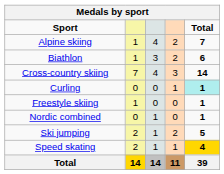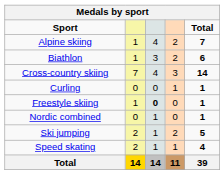(202, 87) paleturquoise background -> (202, 87) no background
(155, 102) normal -> (155, 102) bold
(202, 147) gold background -> (202, 147) no background
